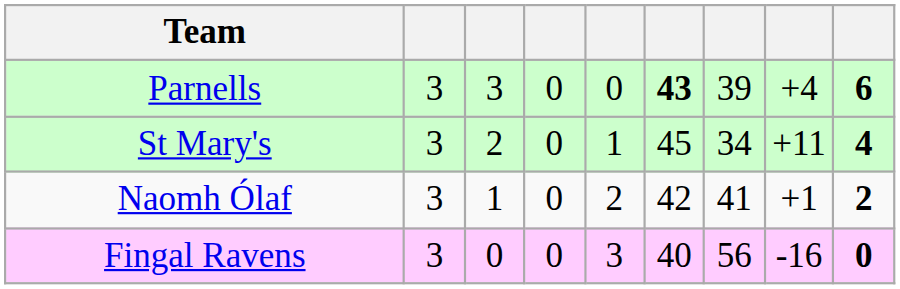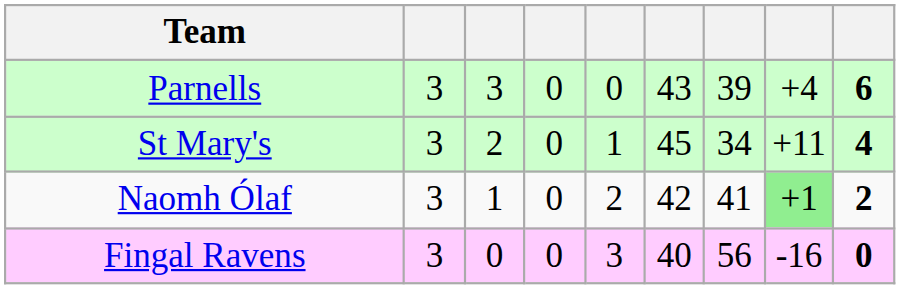(674, 87) bold -> (674, 87) normal
(799, 198) no background -> (799, 198) lightgreen background
